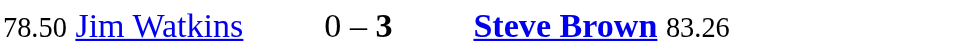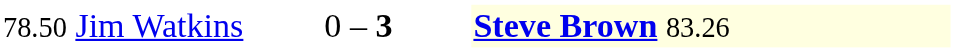(602, 25) no background -> (602, 25) lightyellow background
